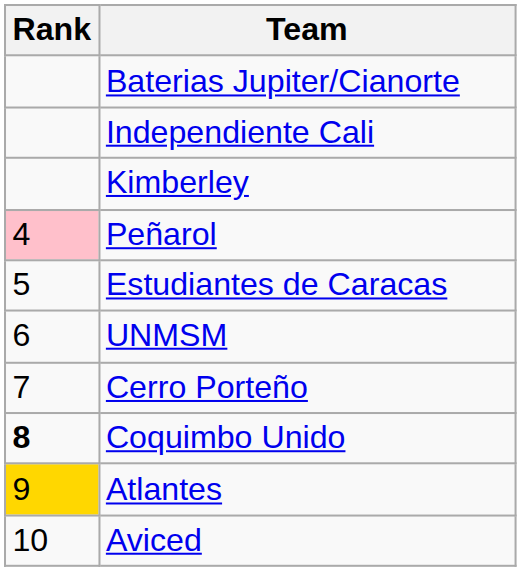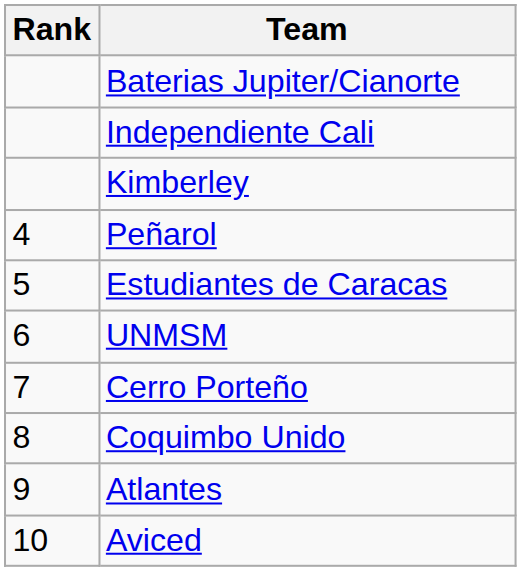(21, 234) pink background -> (21, 234) no background
(21, 438) bold -> (21, 438) normal
(21, 489) gold background -> (21, 489) no background
